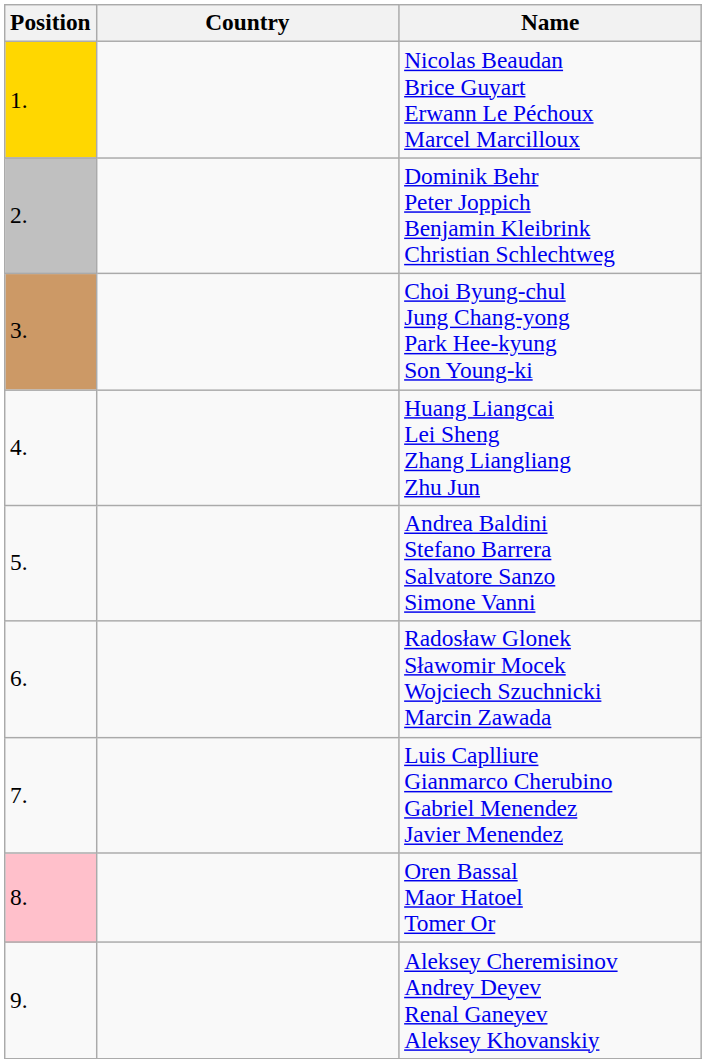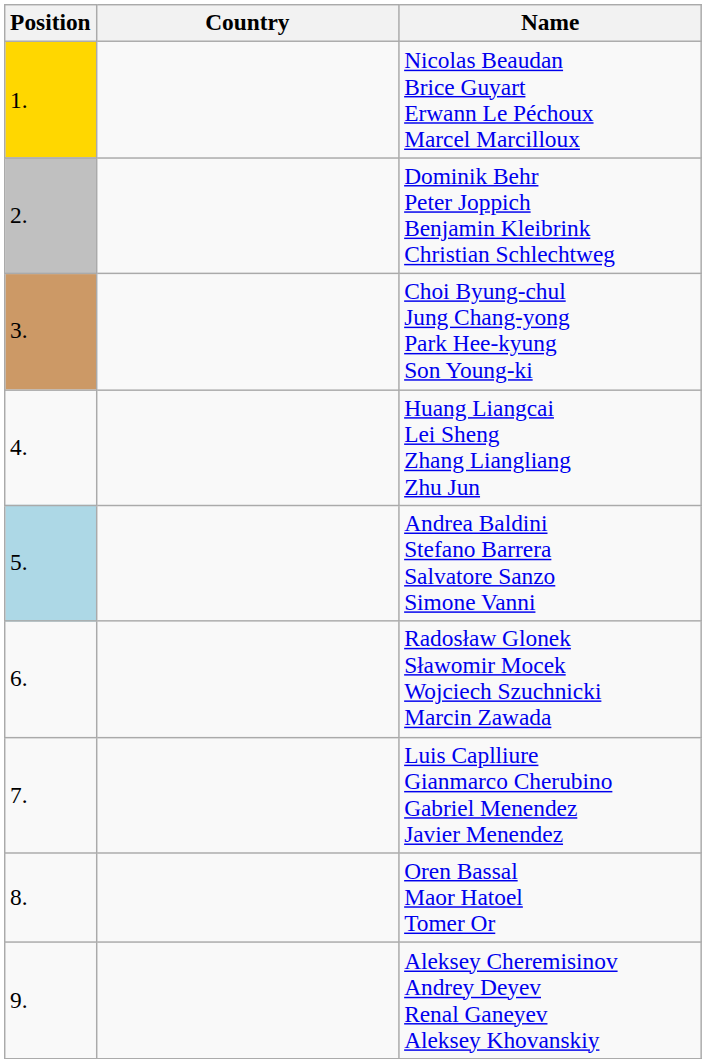(19, 563) no background -> (19, 563) lightblue background
(19, 897) pink background -> (19, 897) no background
